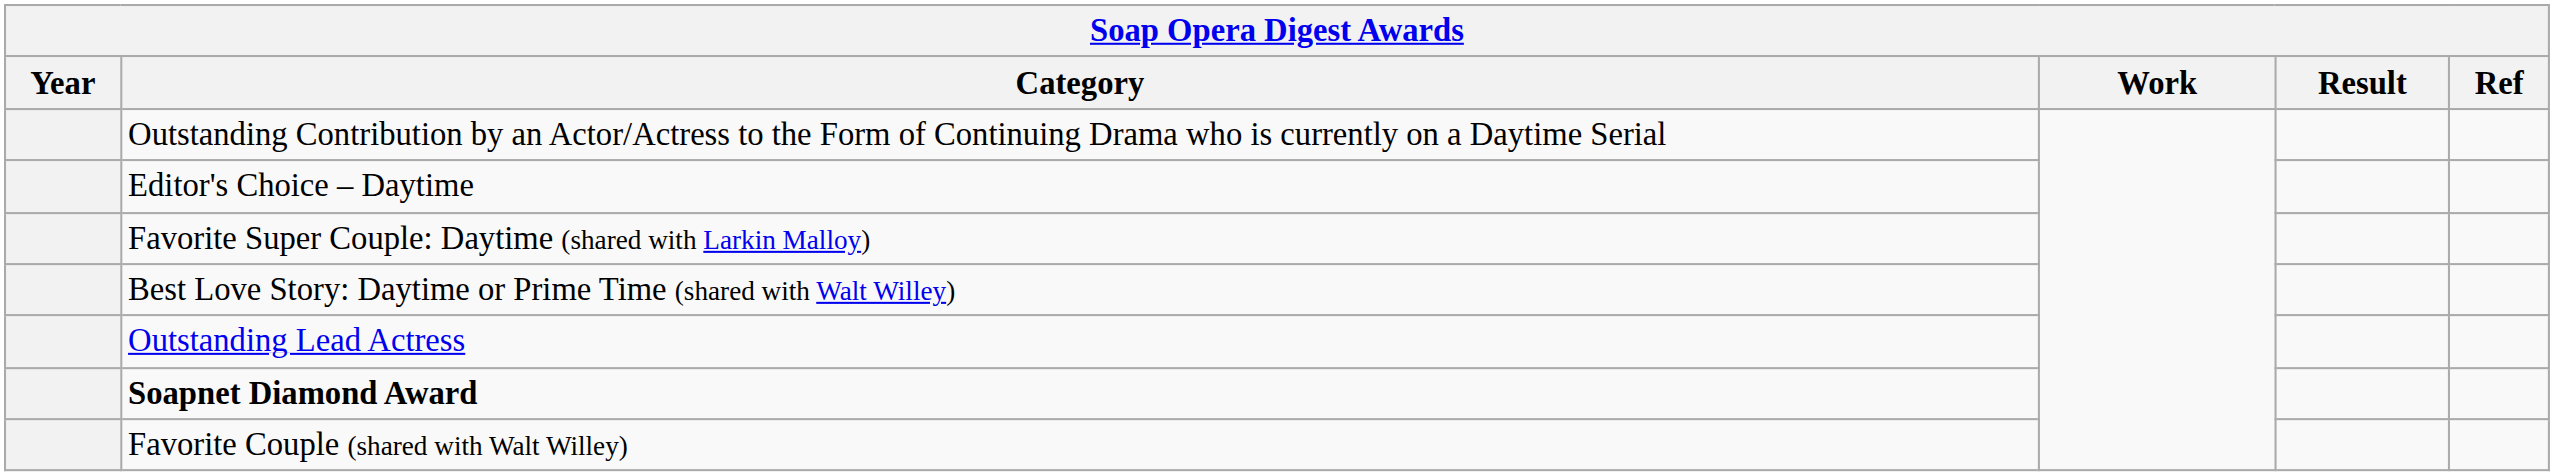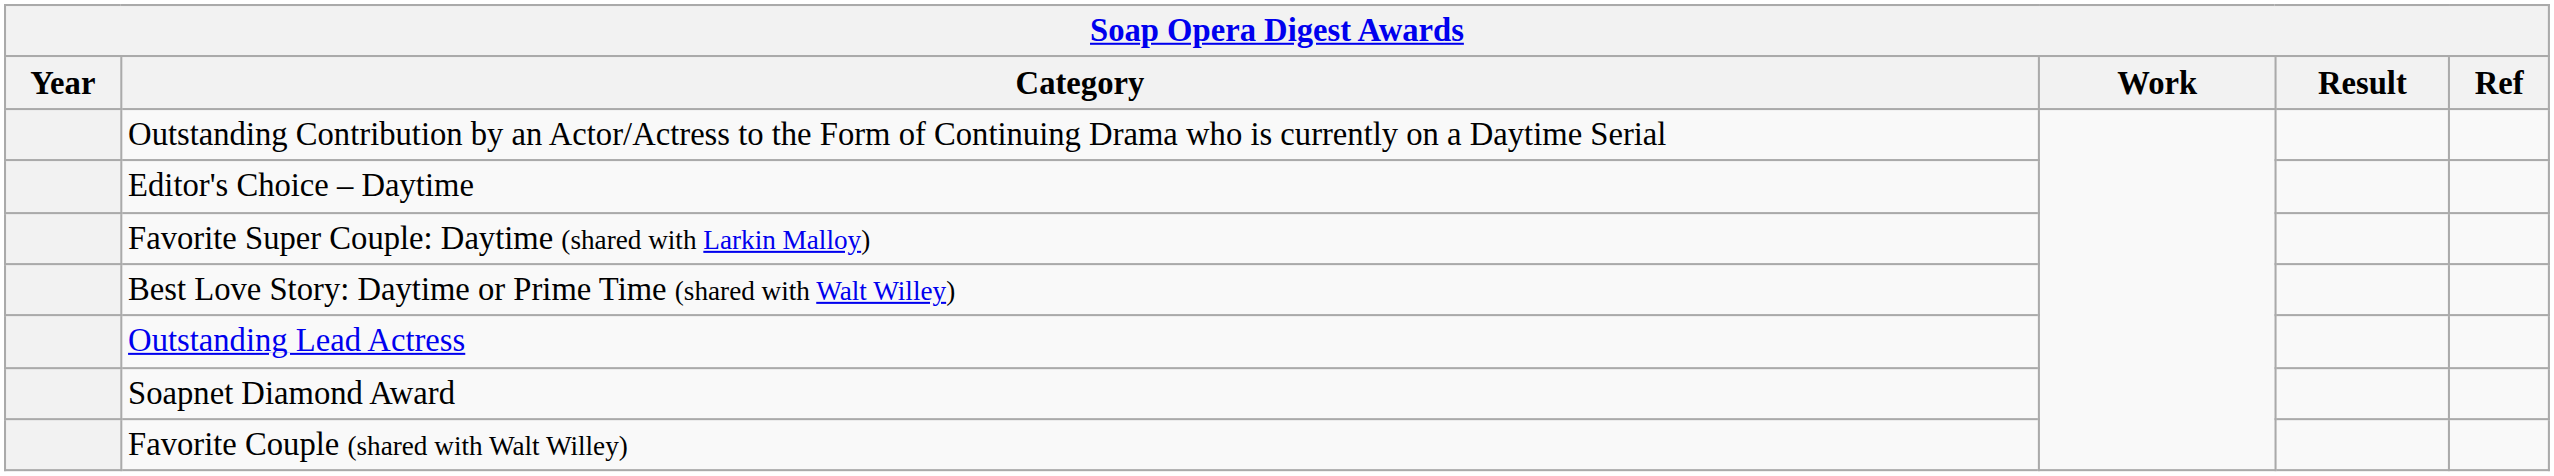(303, 392) bold -> (292, 392) normal
